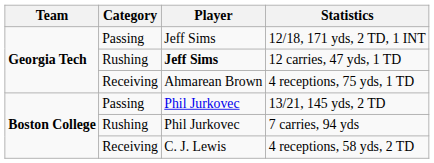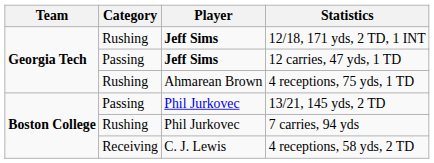(123, 37) Passing -> (125, 37) Rushing
(190, 37) normal -> (191, 37) bold
(125, 59) Rushing -> (123, 59) Passing
(130, 81) Receiving -> (125, 81) Rushing
